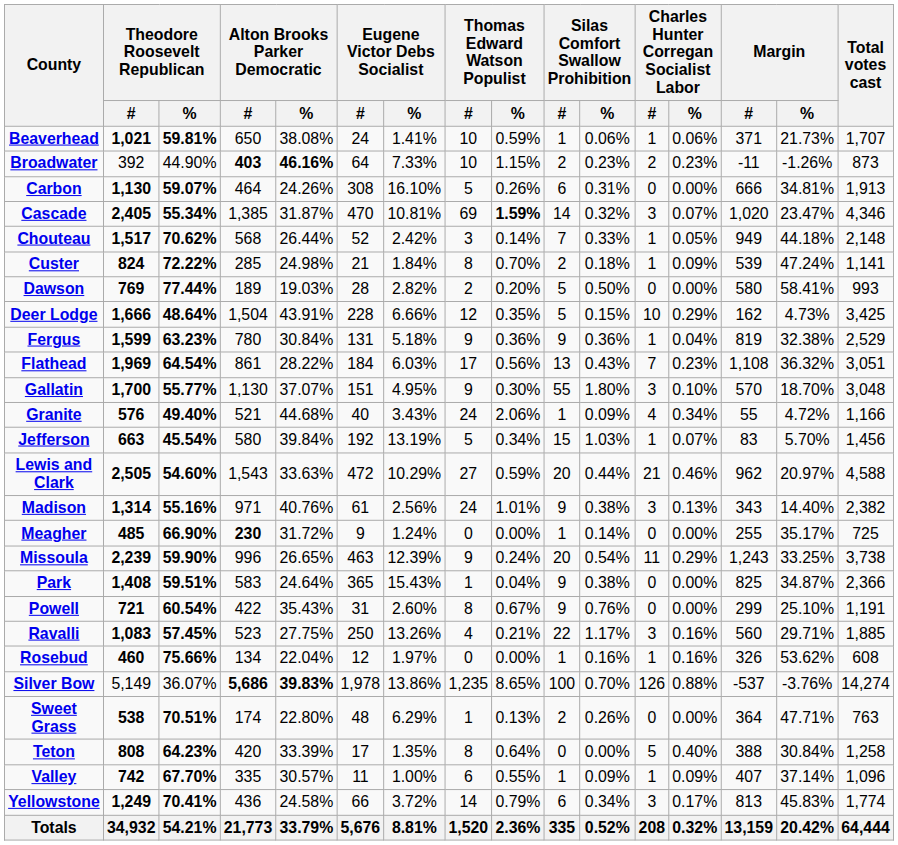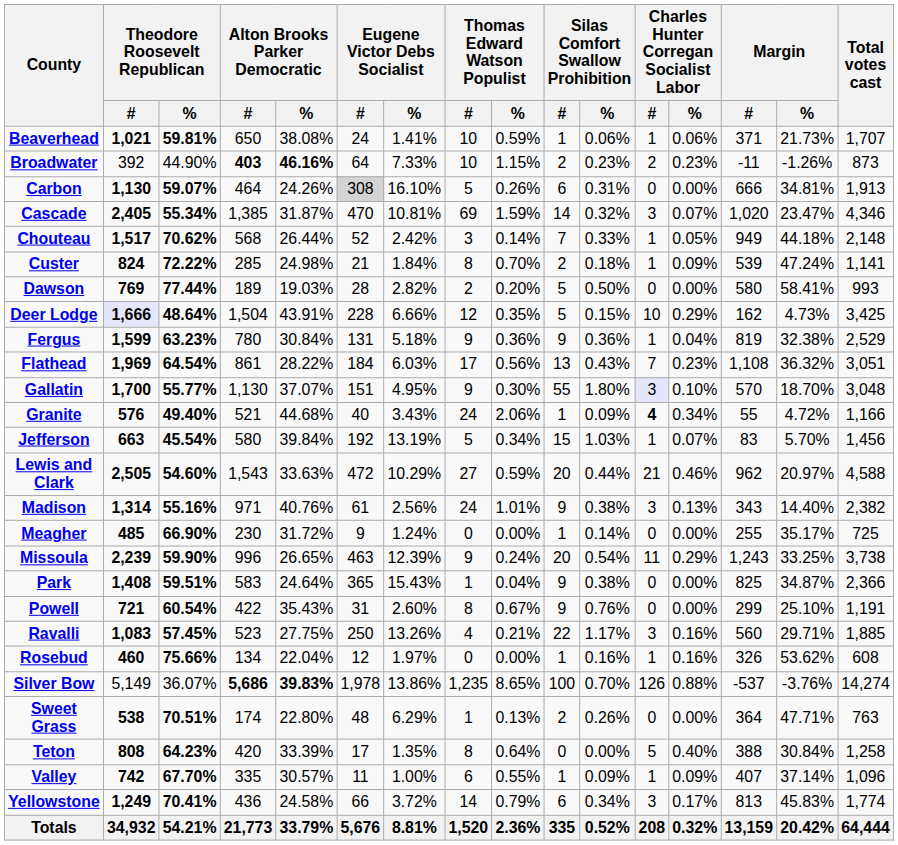(360, 188) no background -> (360, 188) lightgrey background
(518, 213) bold -> (518, 213) normal
(131, 314) no background -> (131, 314) lavender background
(652, 389) no background -> (652, 389) lavender background
(652, 414) normal -> (652, 414) bold
(248, 533) bold -> (248, 533) normal
